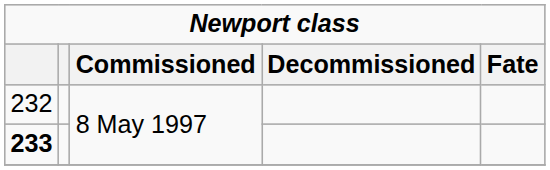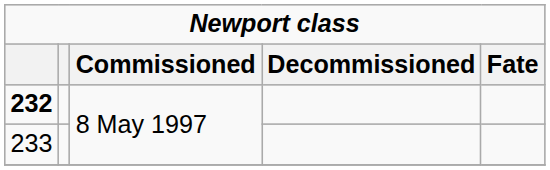(32, 104) normal -> (32, 104) bold
(32, 143) bold -> (32, 143) normal
